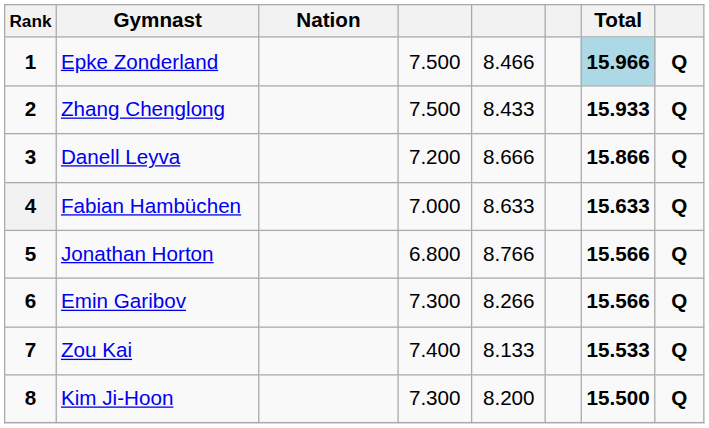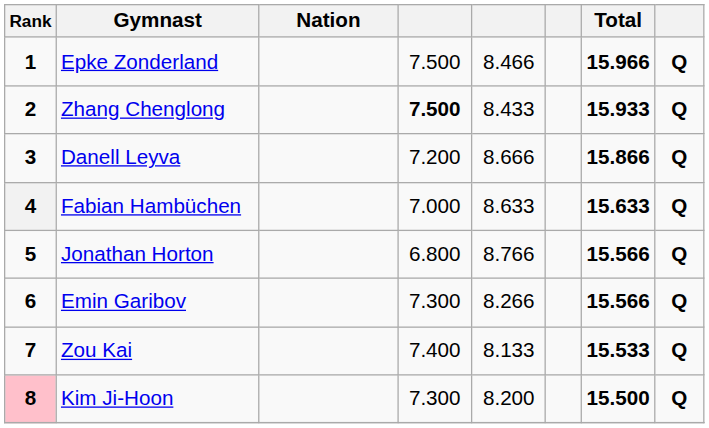(618, 61) lightblue background -> (618, 61) no background
(435, 109) normal -> (435, 109) bold
(30, 398) no background -> (30, 398) pink background
